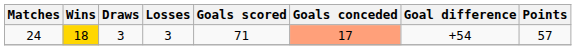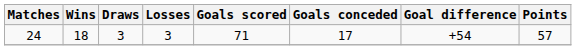(81, 35) gold background -> (81, 35) no background
(345, 35) lightsalmon background -> (345, 35) no background
